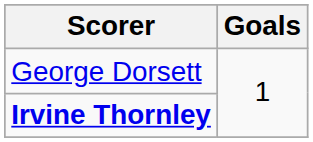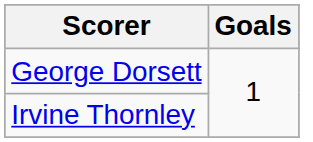(111, 114) bold -> (103, 114) normal
